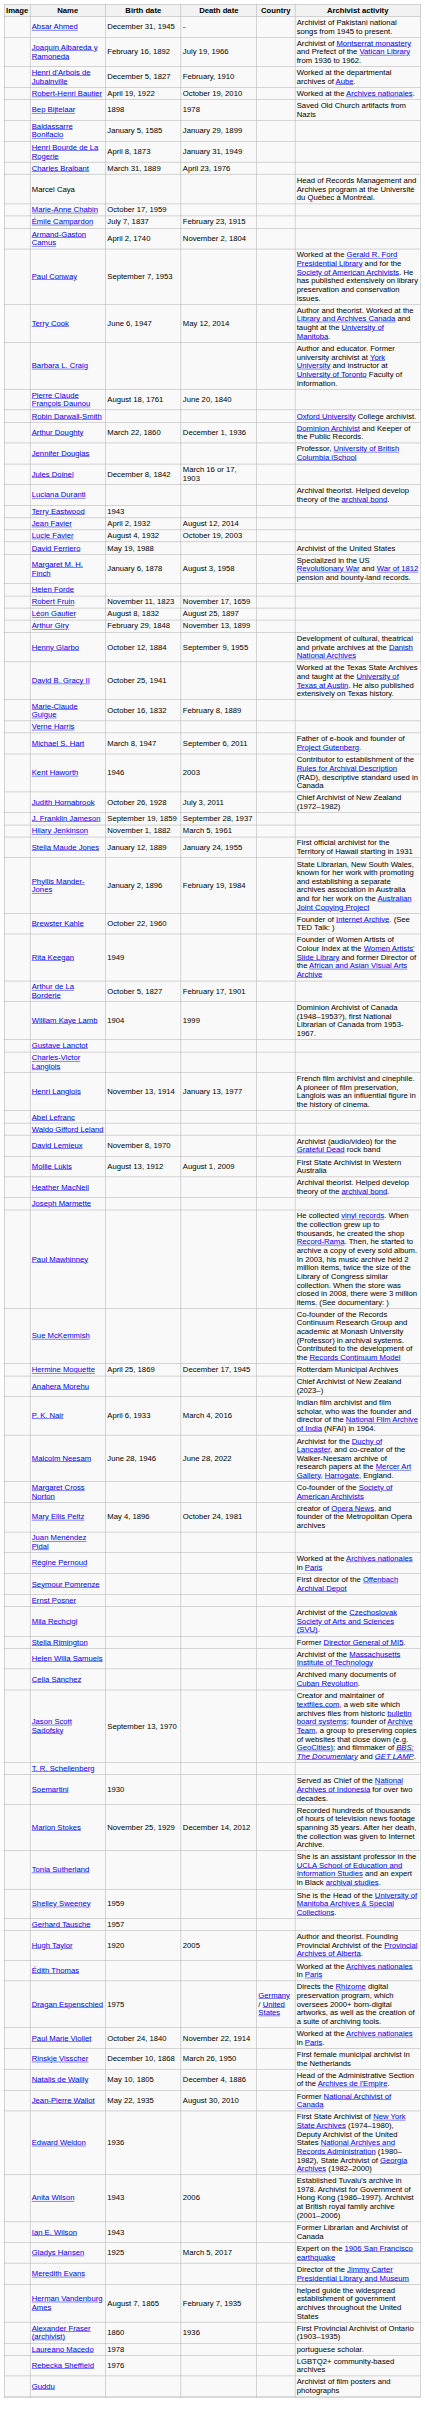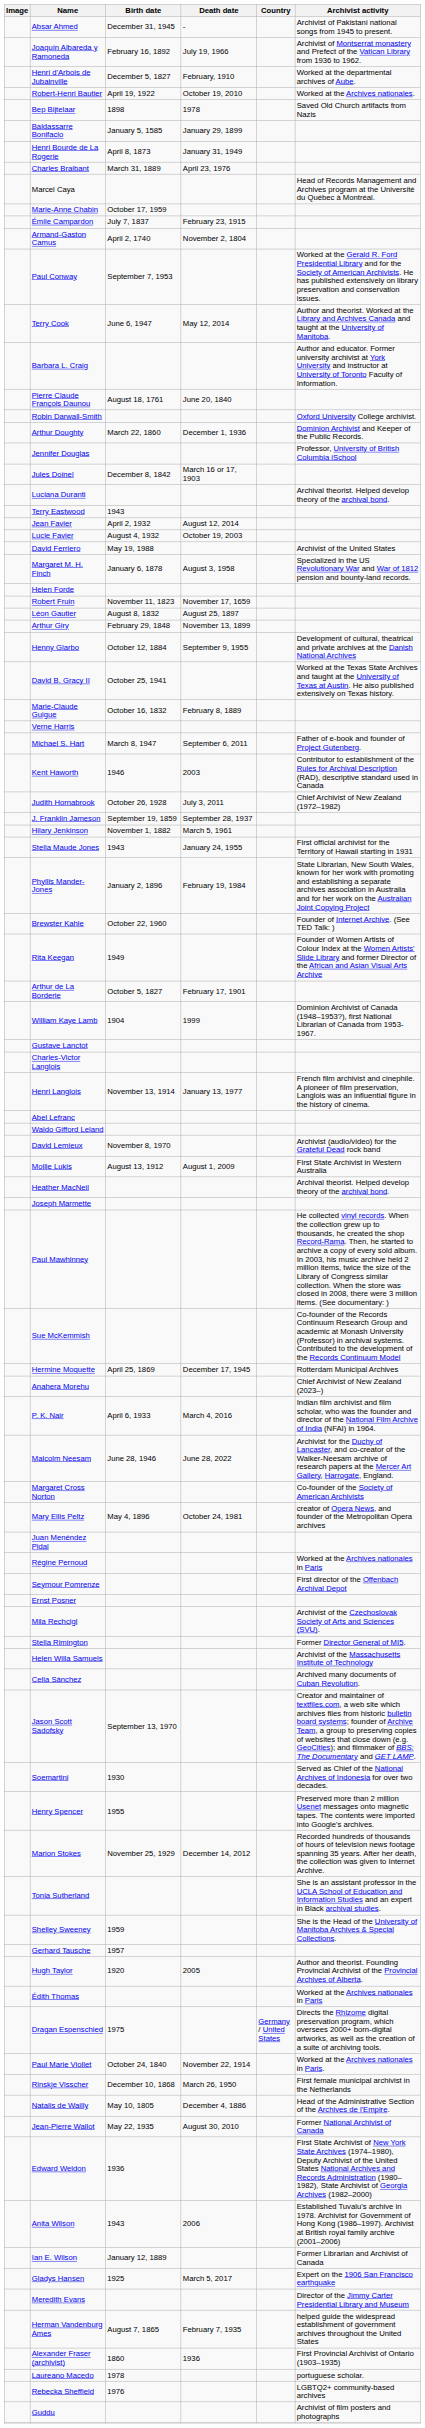(137, 847) January 12, 1889 -> (116, 847) 1943
- row: (63, 1768)
+ row: (57, 1811)
(116, 2232) 1943 -> (137, 2258) January 12, 1889
